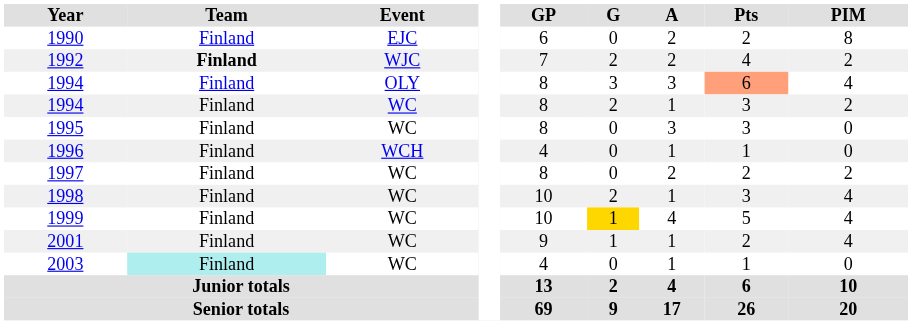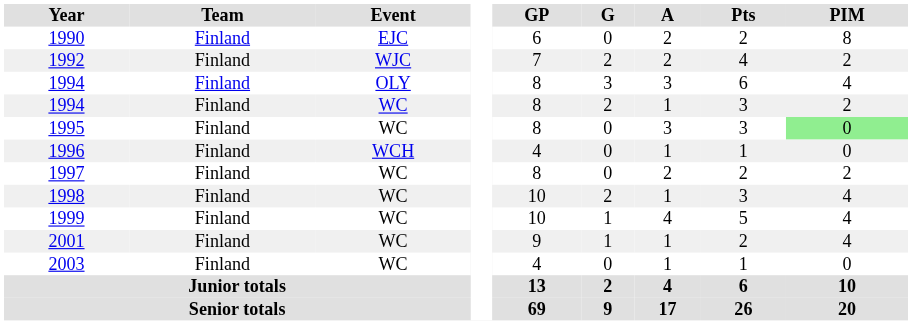(227, 60) bold -> (222, 60) normal
(746, 83) lightsalmon background -> (743, 83) no background
(848, 128) no background -> (847, 128) lightgreen background
(613, 218) gold background -> (608, 218) no background
(227, 263) paleturquoise background -> (222, 263) no background
